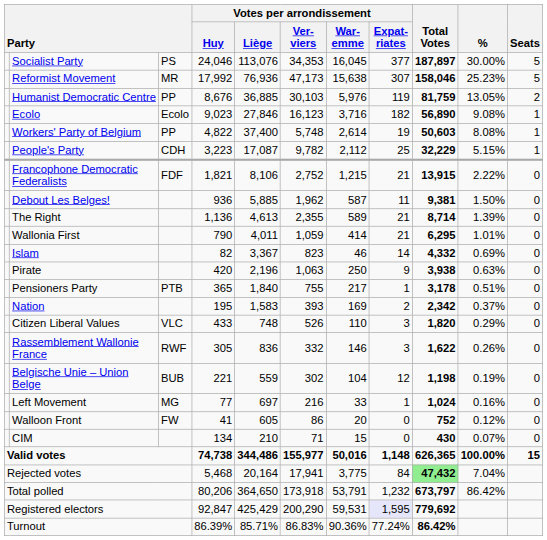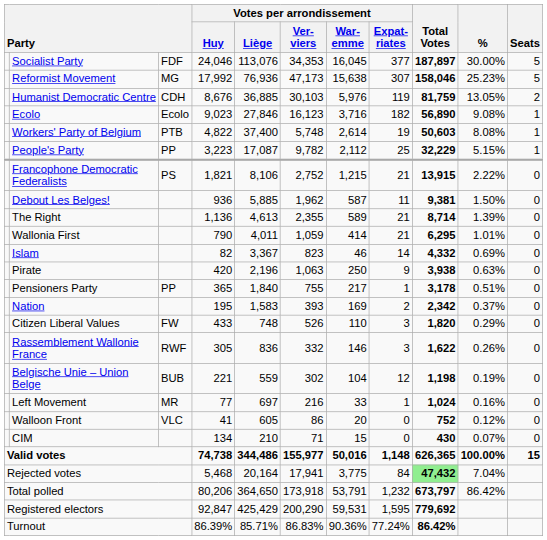(169, 61) PS -> (172, 61) FDF
(170, 79) MR -> (170, 79) MG
(169, 97) PP -> (173, 97) CDH
(169, 132) PP -> (172, 132) PTB
(173, 150) CDH -> (169, 150) PP
(172, 175) FDF -> (169, 175) PS
(172, 288) PTB -> (169, 288) PP
(172, 324) VLC -> (170, 324) FW
(170, 402) MG -> (170, 402) MR
(170, 420) FW -> (172, 420) VLC
(396, 509) lavender background -> (396, 509) no background
